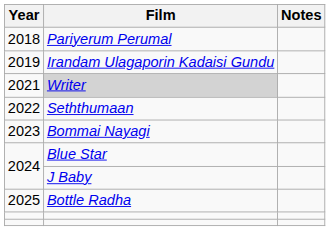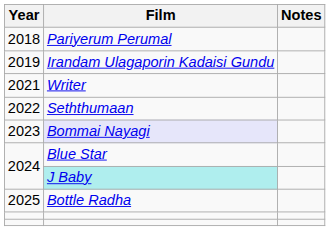(66, 85) lightgrey background -> (66, 85) no background
(98, 131) no background -> (98, 131) lavender background
(69, 177) no background -> (69, 177) paleturquoise background
